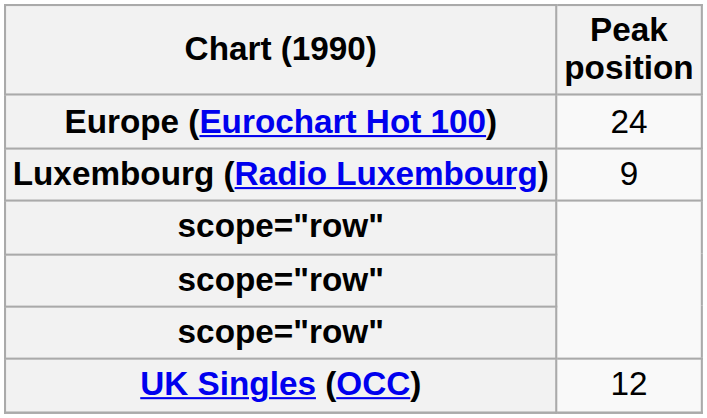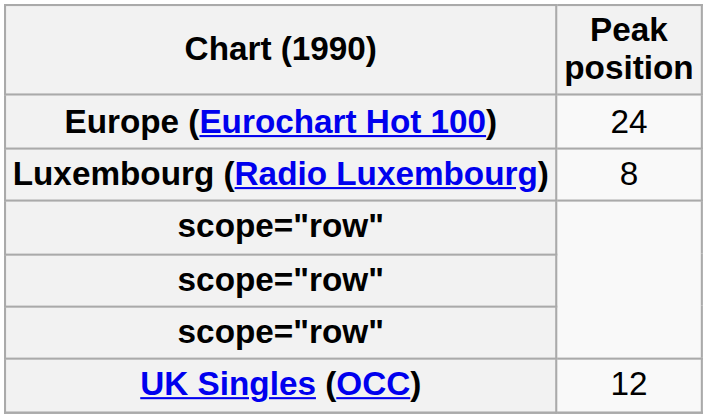(629, 173) 9 -> (629, 173) 8
